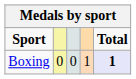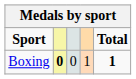(60, 62) normal -> (60, 62) bold
(112, 62) lavender background -> (112, 62) no background
